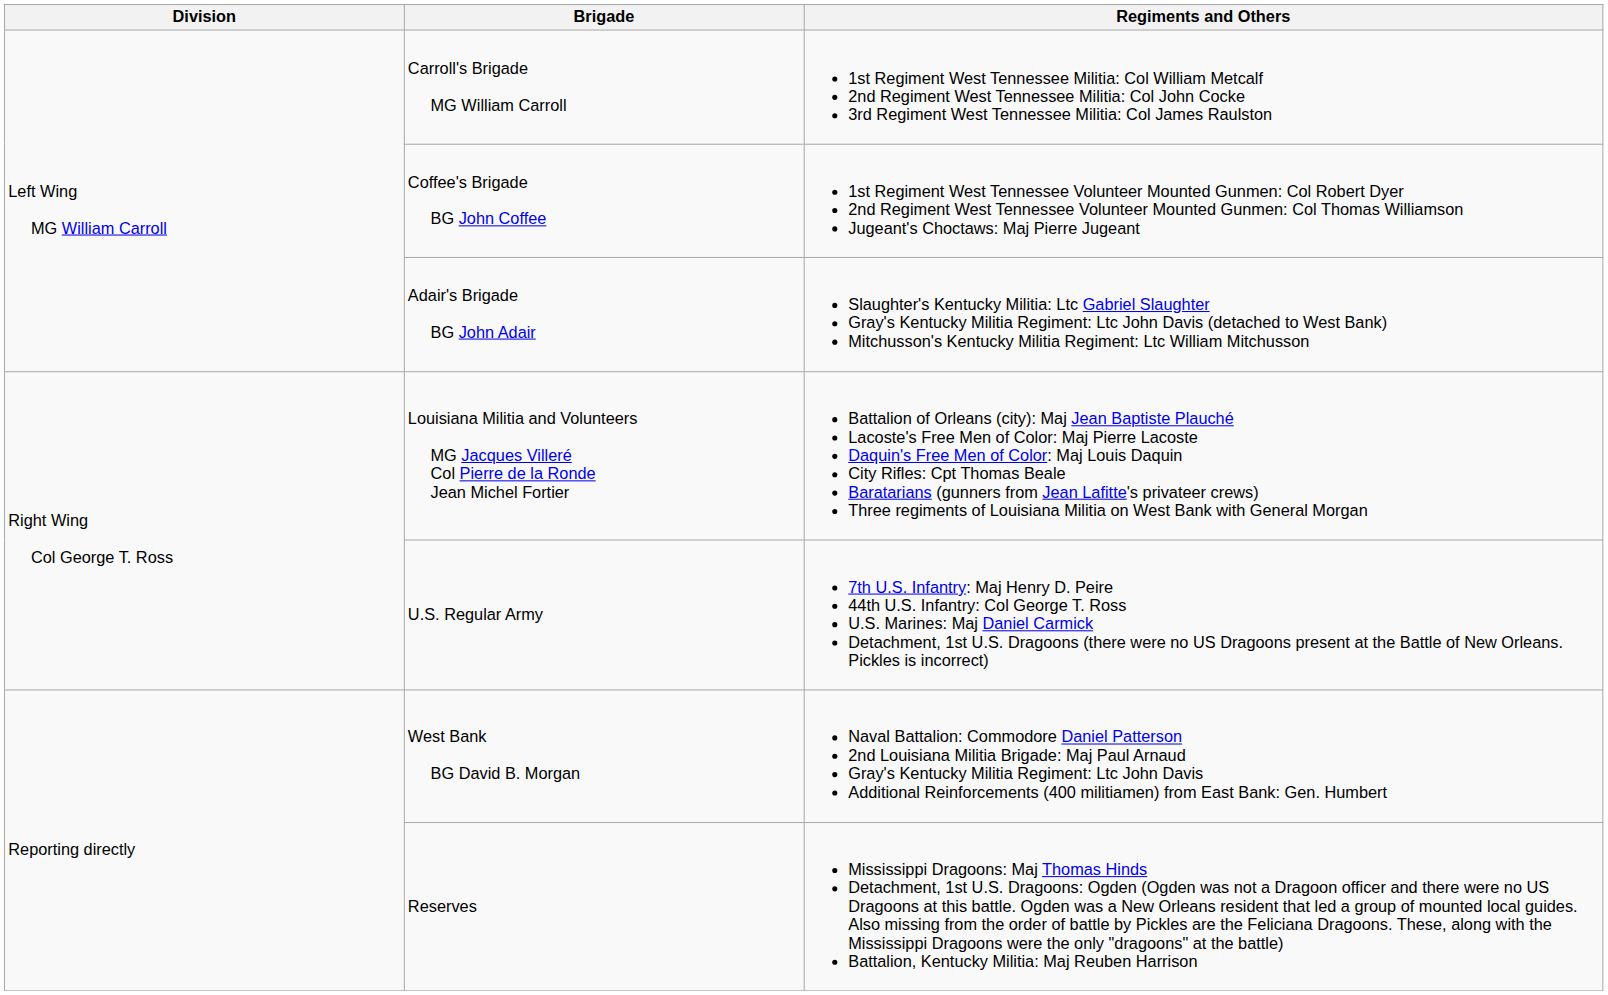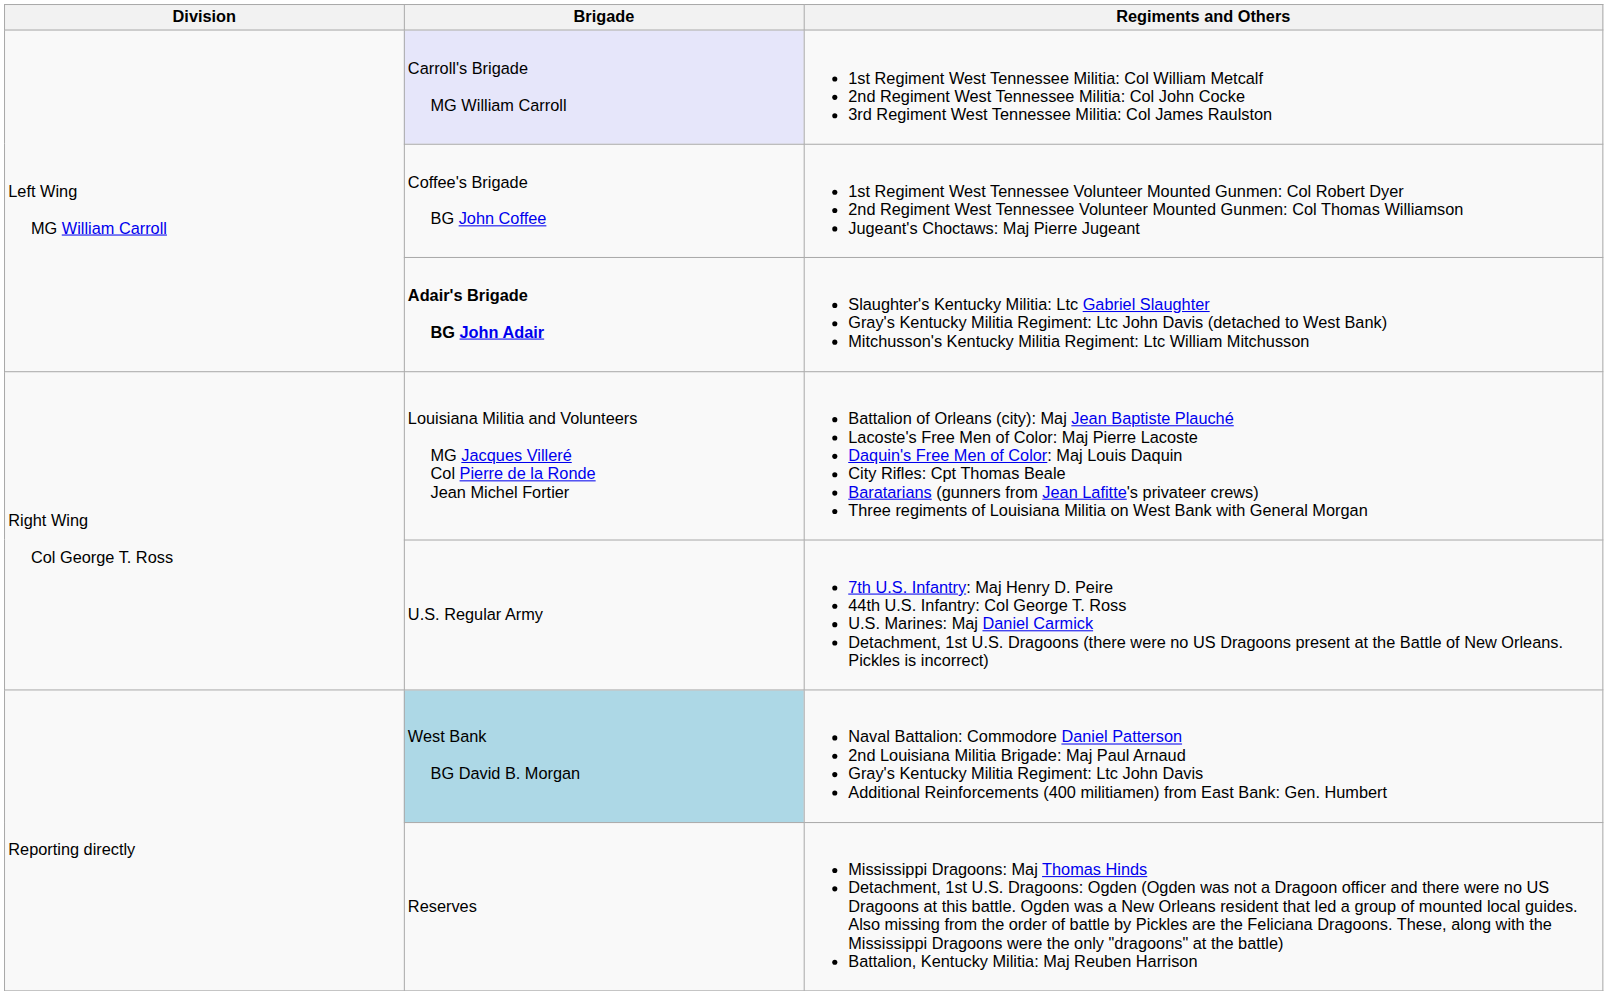(487, 87) no background -> (487, 87) lavender background
(472, 314) normal -> (476, 314) bold
(494, 756) no background -> (494, 756) lightblue background
